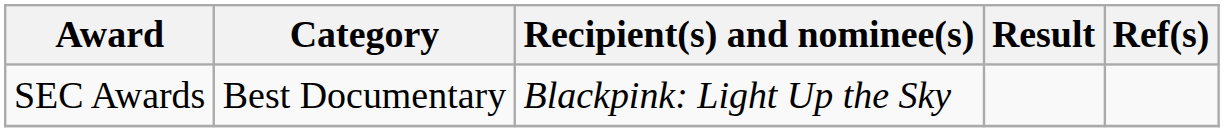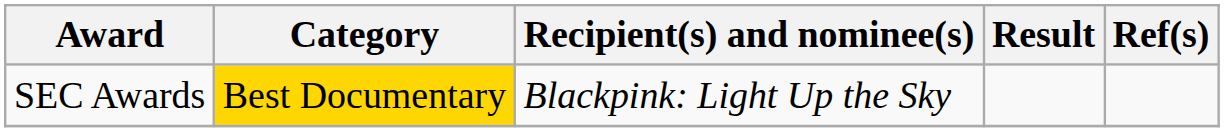(364, 94) no background -> (364, 94) gold background
